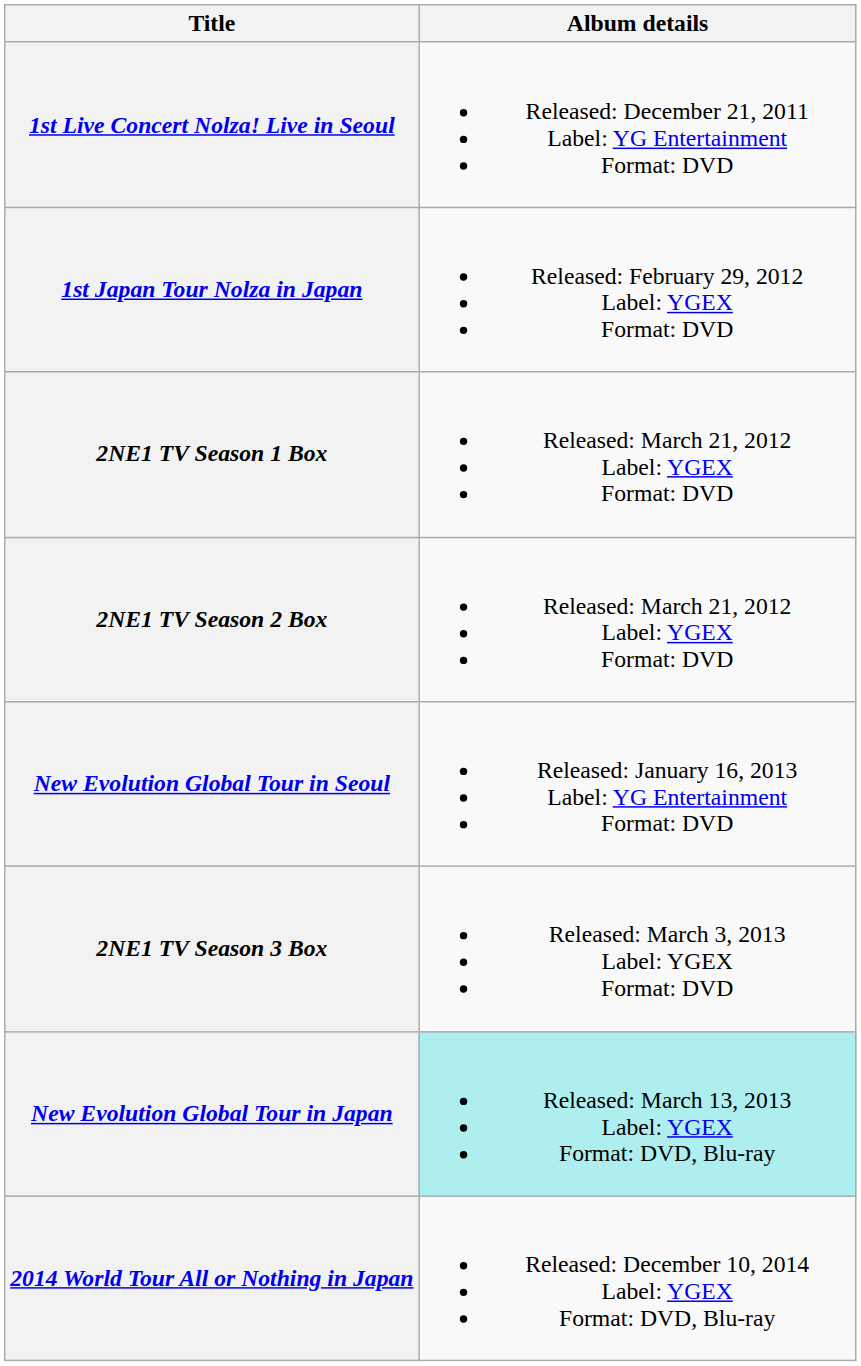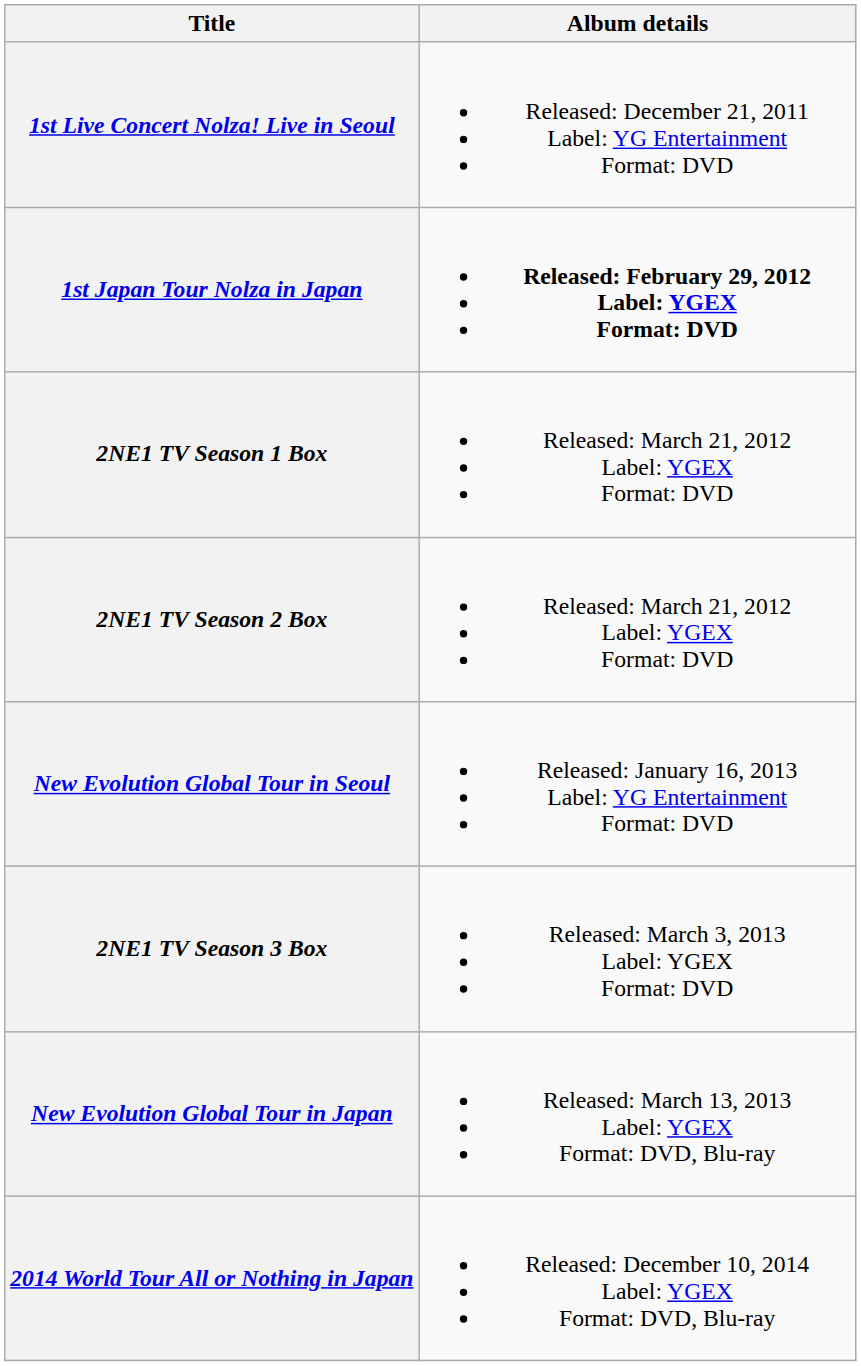(638, 303) normal -> (638, 303) bold
(638, 1127) paleturquoise background -> (638, 1127) no background
